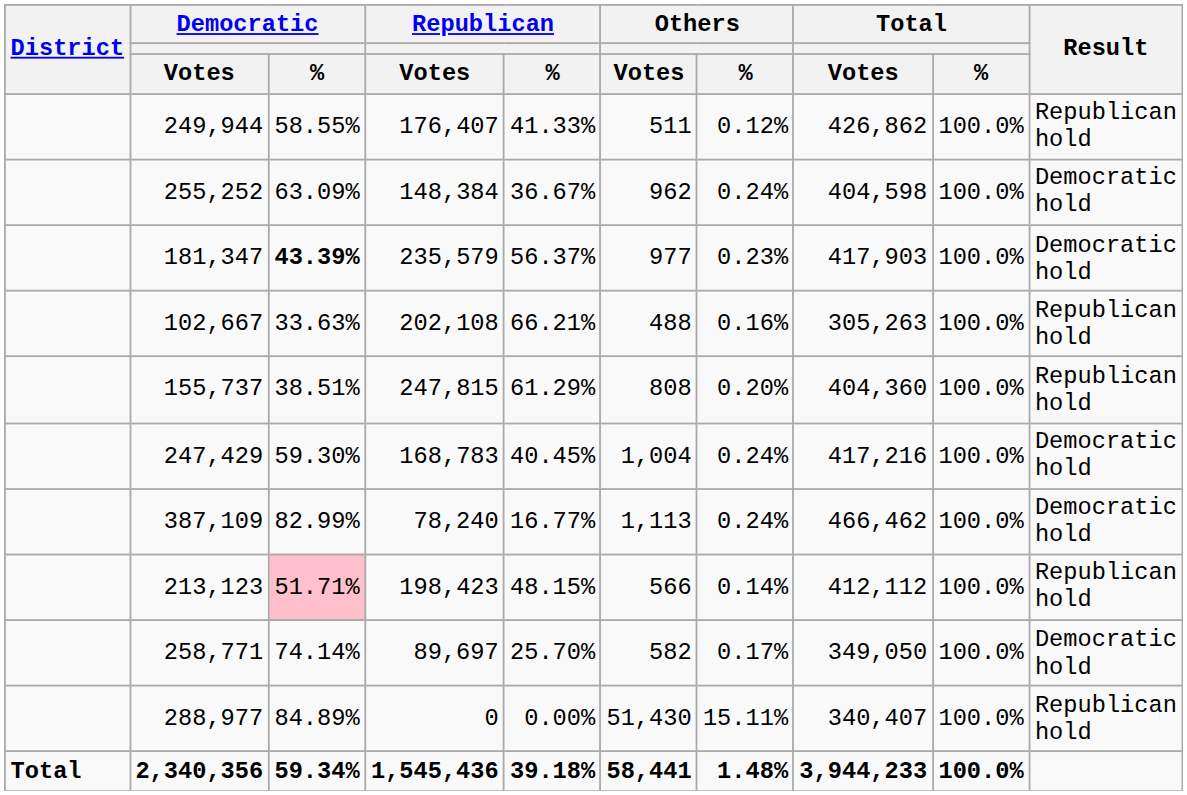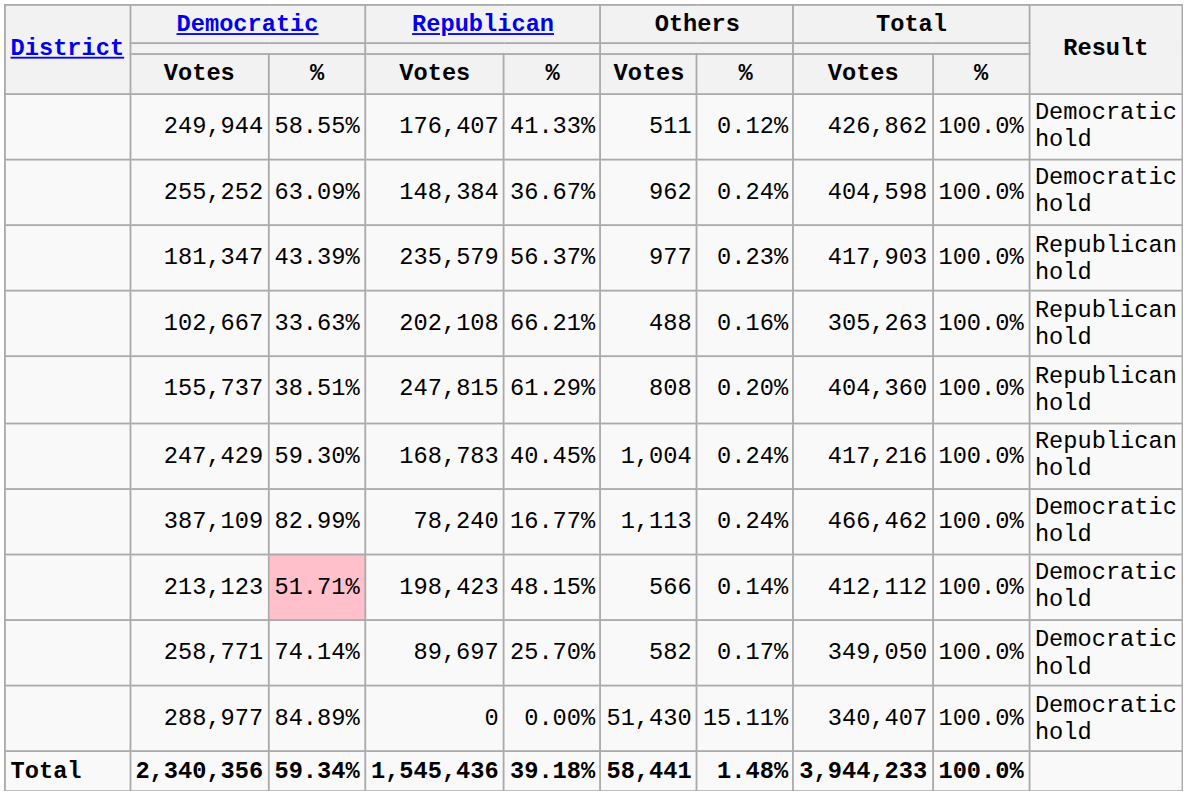(1106, 126) Republican hold -> (1106, 126) Democratic hold
(317, 258) bold -> (317, 258) normal
(1106, 258) Democratic hold -> (1106, 258) Republican hold
(1106, 456) Democratic hold -> (1106, 456) Republican hold
(1106, 587) Republican hold -> (1106, 587) Democratic hold
(1106, 719) Republican hold -> (1106, 719) Democratic hold
